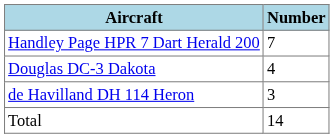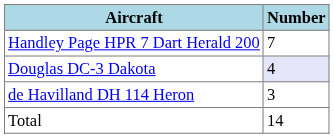(271, 68) no background -> (271, 68) lavender background
